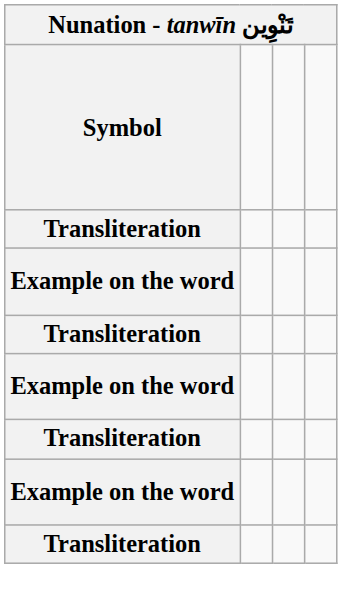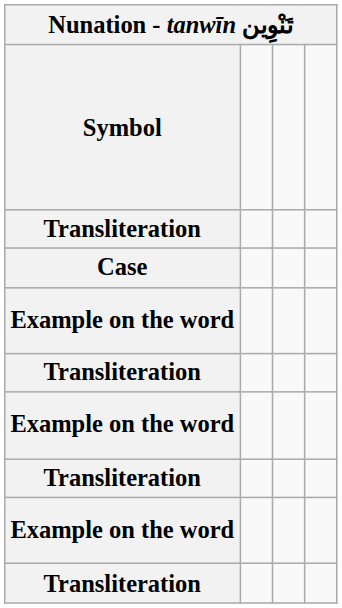+ row: (122, 267)
